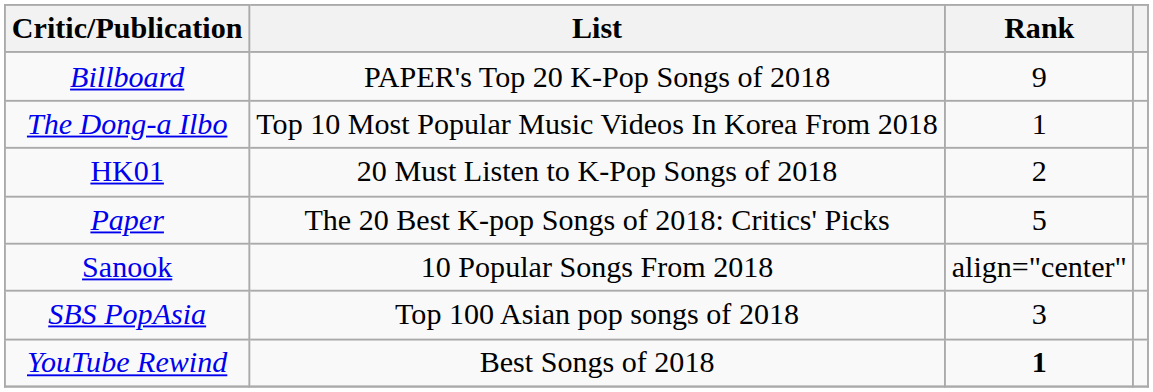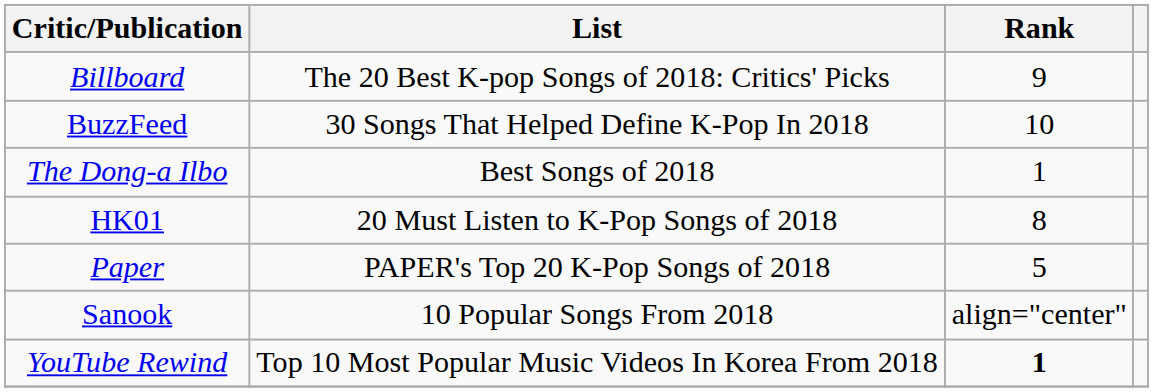(597, 76) PAPER's Top 20 K-Pop Songs of 2018 -> (597, 76) The 20 Best K-pop Songs of 2018: Critics' Picks
+ row: (127, 123)
(597, 123) Top 10 Most Popular Music Videos In Korea From 2018 -> (597, 171) Best Songs of 2018
(1039, 171) 2 -> (1039, 219) 8
(597, 219) The 20 Best K-pop Songs of 2018: Critics' Picks -> (597, 266) PAPER's Top 20 K-Pop Songs of 2018
- row: (127, 314)
(597, 362) Best Songs of 2018 -> (597, 362) Top 10 Most Popular Music Videos In Korea From 2018
